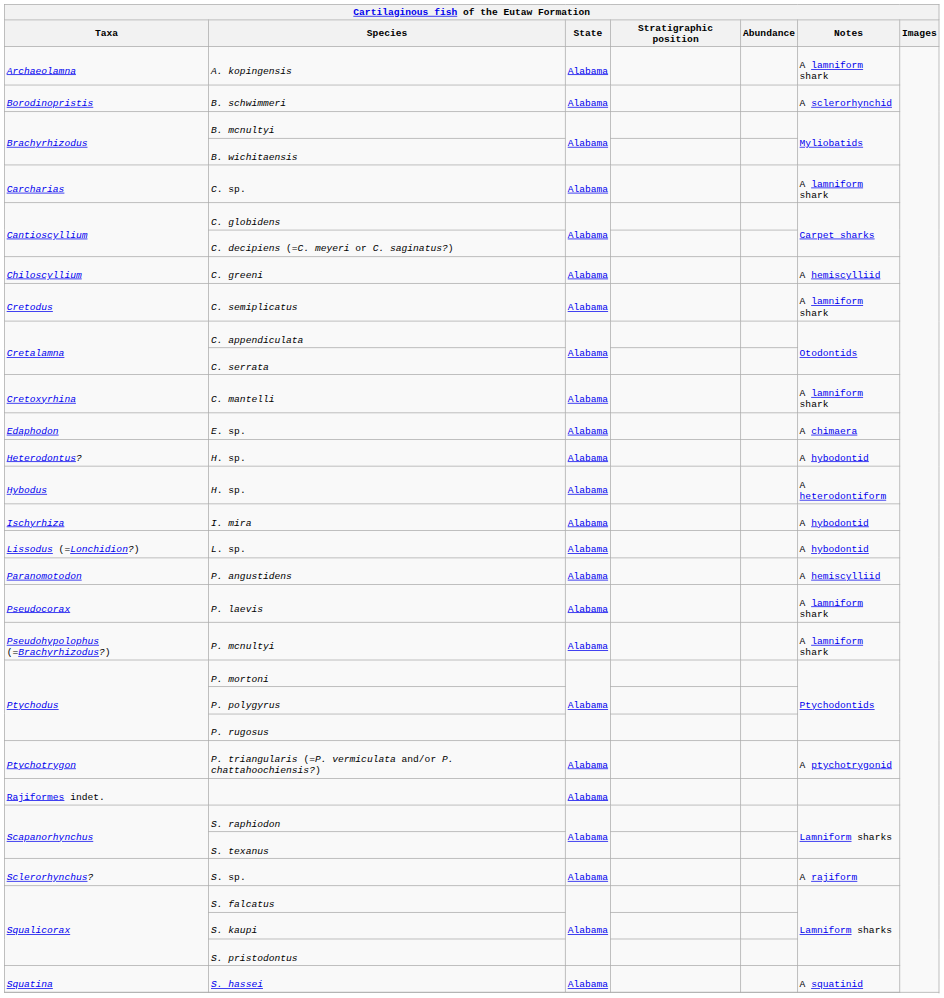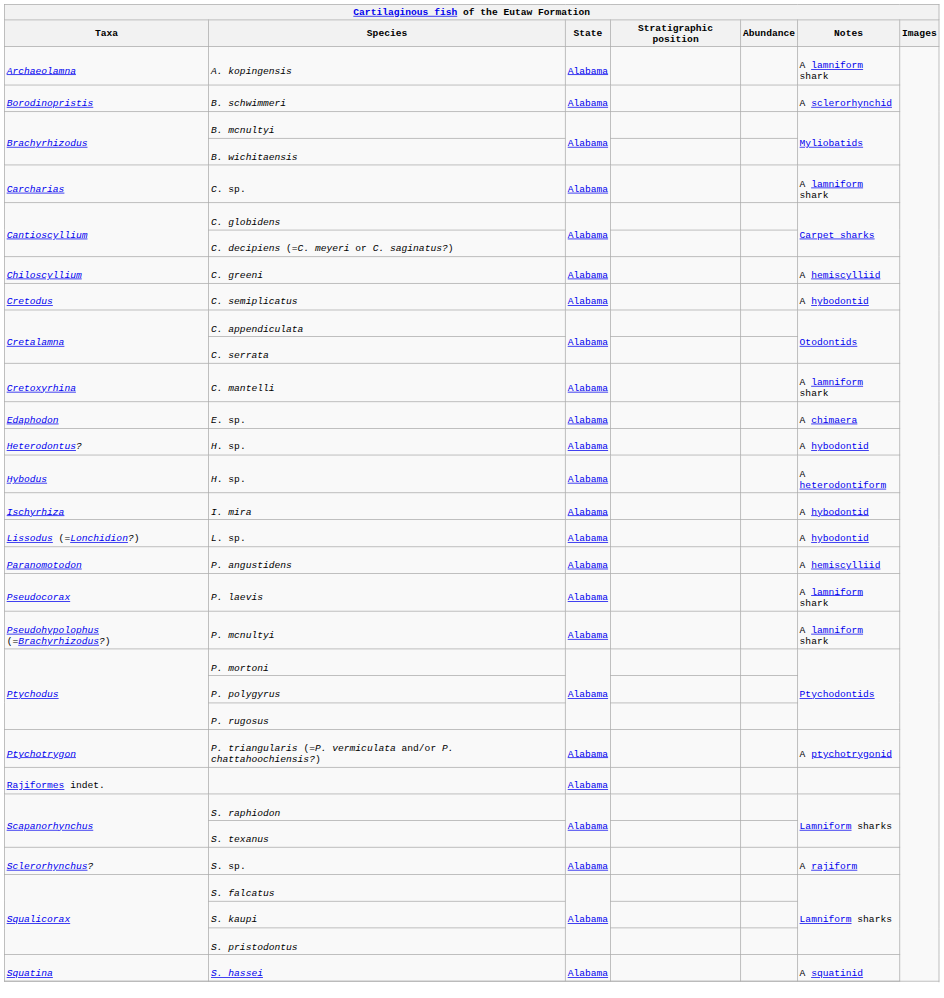(831, 308) A lamniform shark -> (834, 302) A hybodontid
